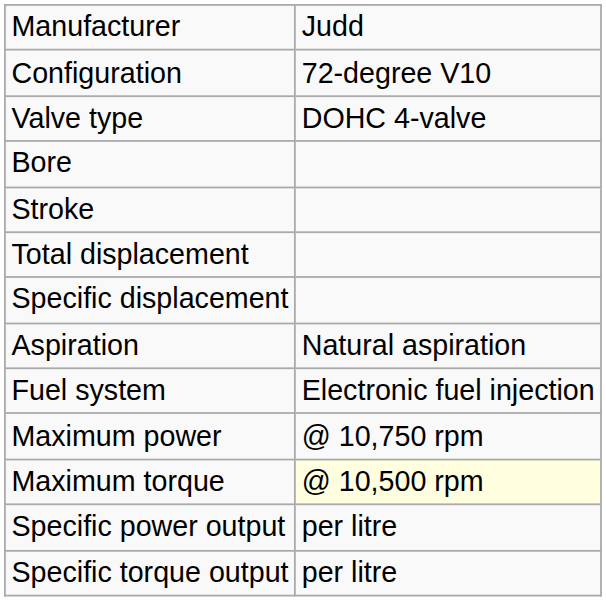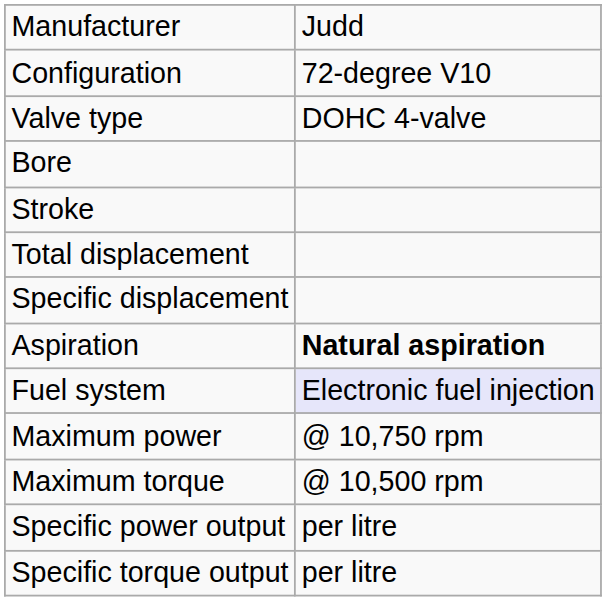(414, 345) normal -> (423, 345) bold
(448, 390) no background -> (448, 390) lavender background
(393, 481) lightyellow background -> (393, 481) no background
